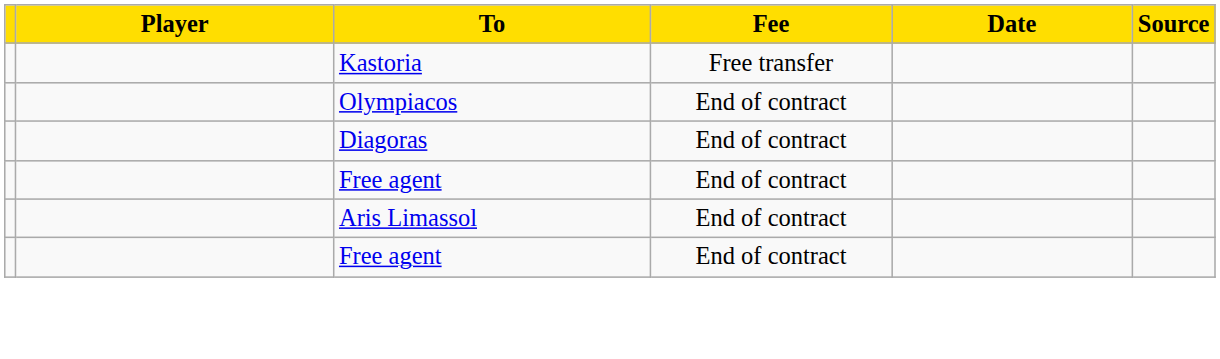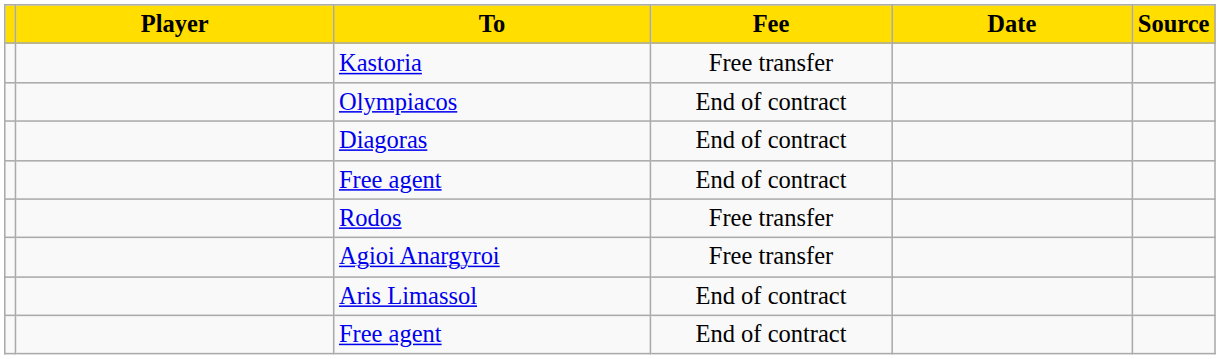+ row: (370, 218)
+ row: (419, 256)
